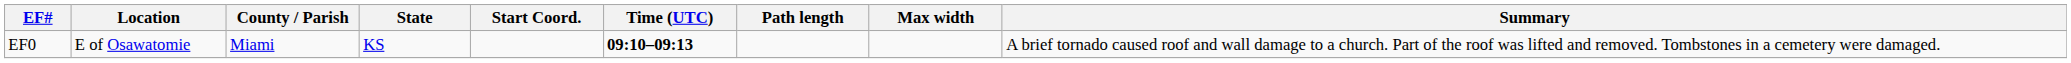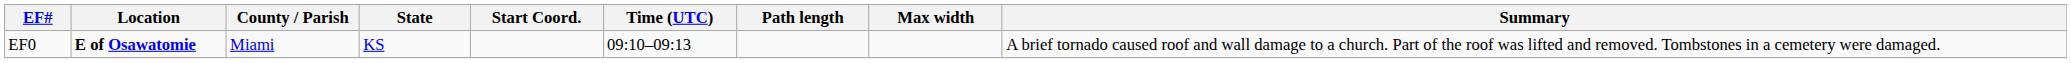(133, 44) normal -> (135, 44) bold
(650, 44) bold -> (649, 44) normal
